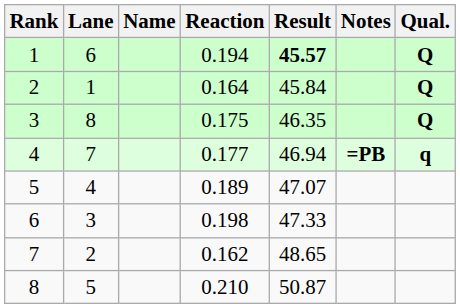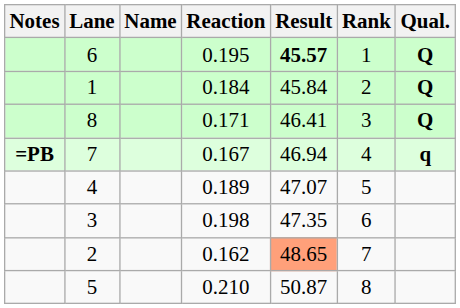columns swapped: (34, 21) <-> (366, 21)
(225, 54) 0.194 -> (226, 54) 0.195
(225, 87) 0.164 -> (226, 87) 0.184
(225, 120) 0.175 -> (226, 120) 0.171
(303, 120) 46.35 -> (304, 120) 46.41
(225, 154) 0.177 -> (226, 154) 0.167
(303, 220) 47.33 -> (304, 220) 47.35
(303, 253) no background -> (304, 253) lightsalmon background
